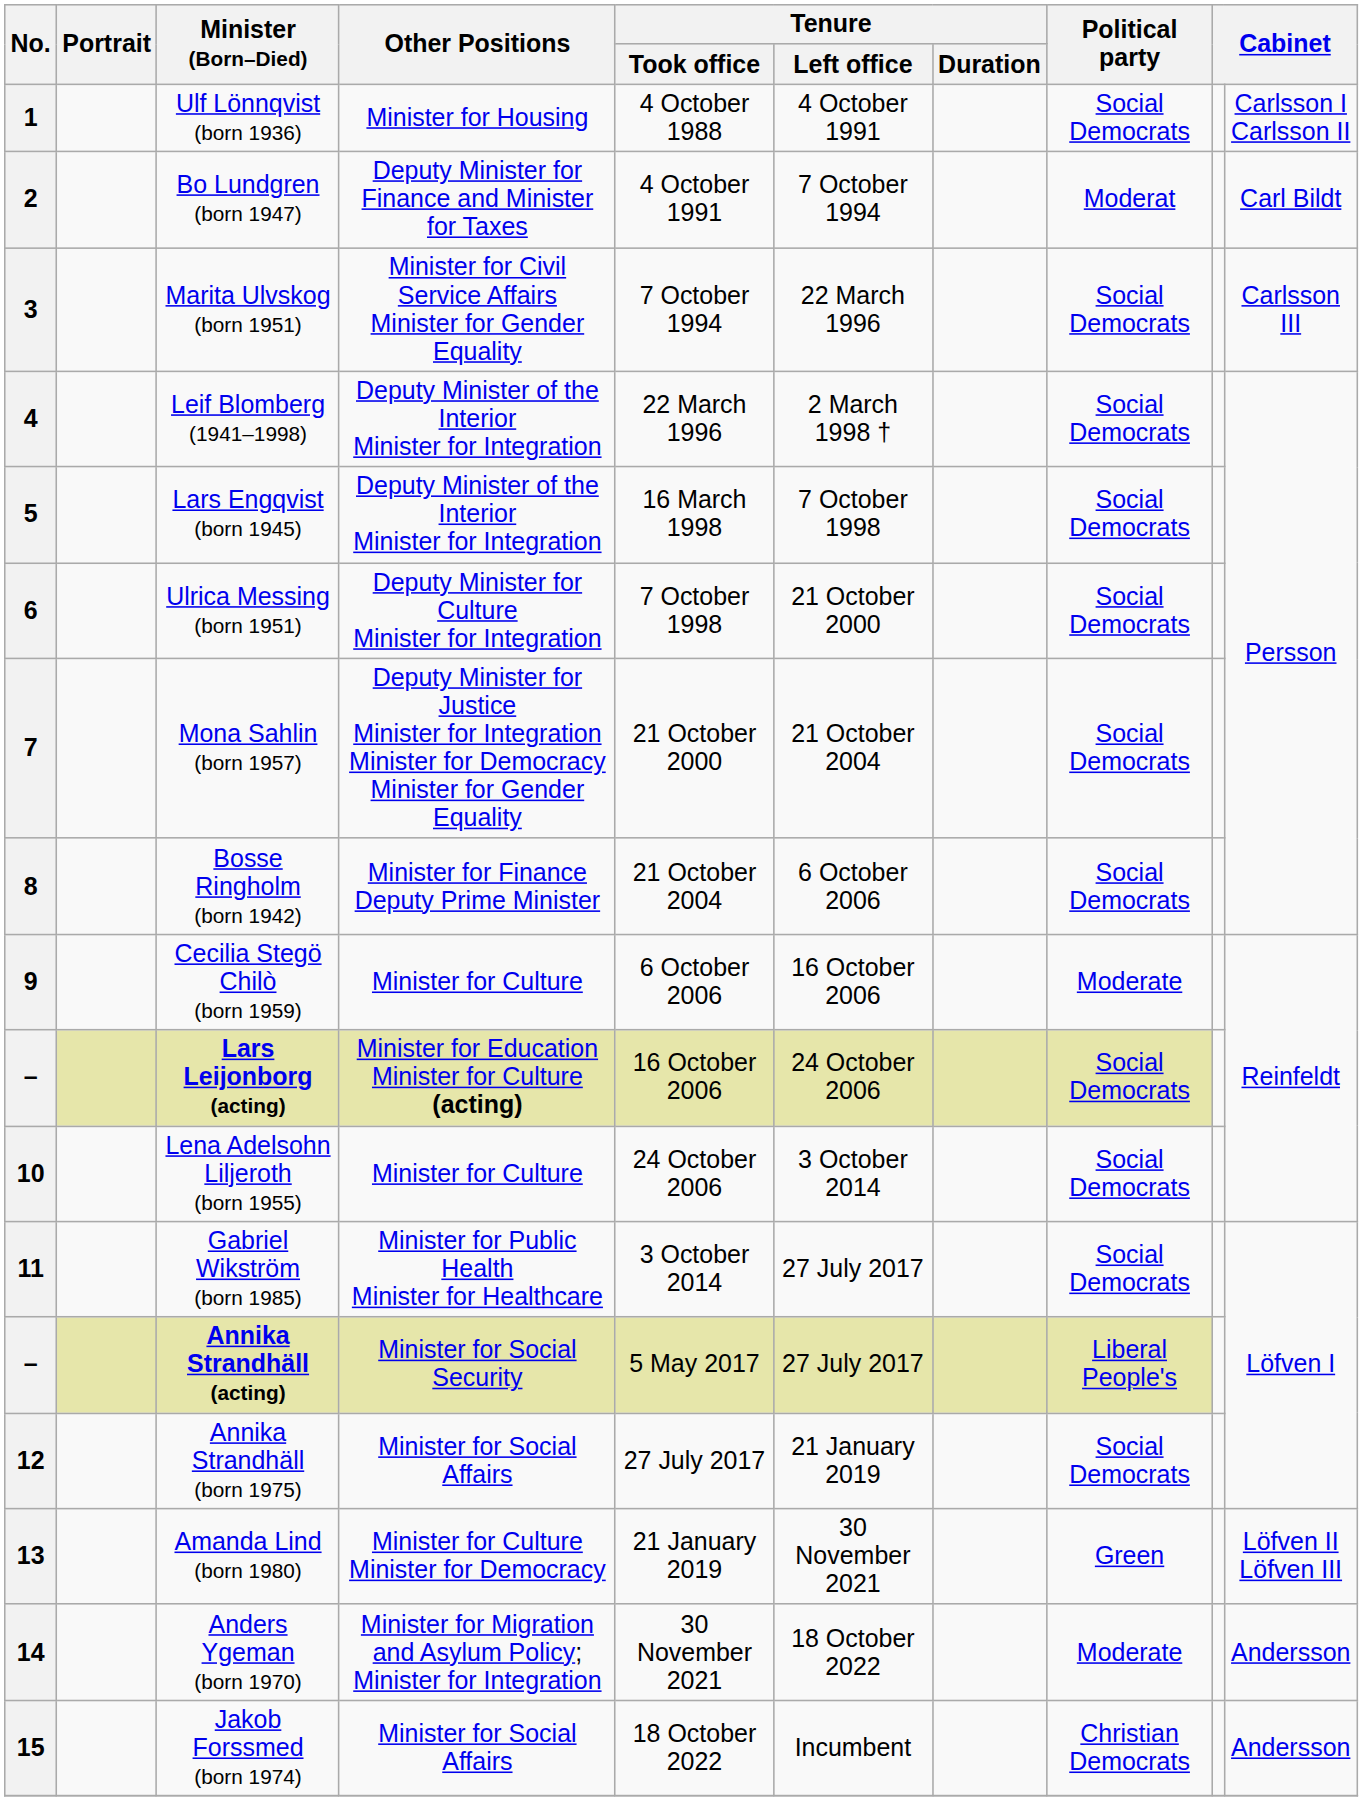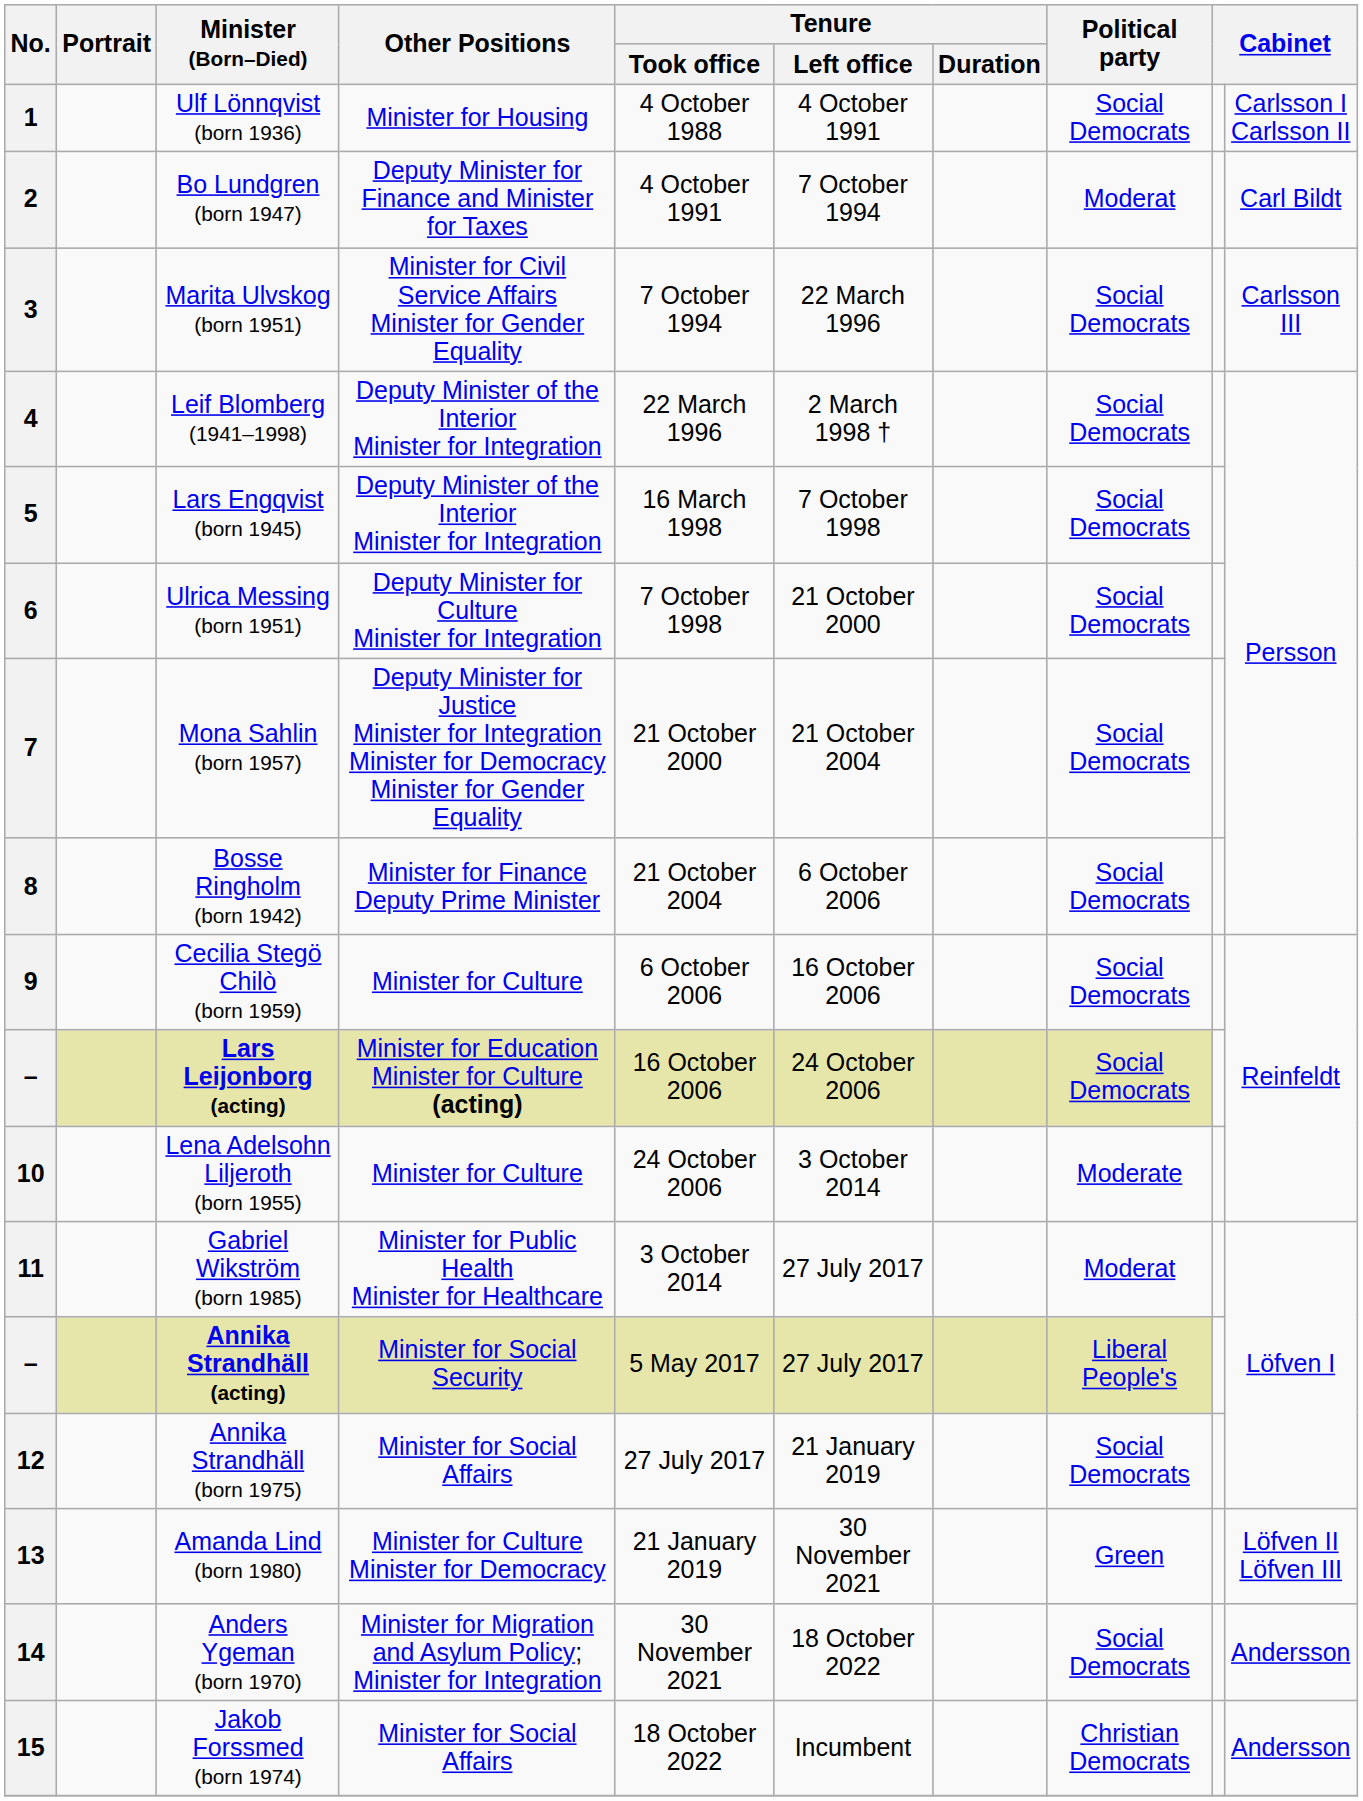(1130, 981) Moderate -> (1130, 981) Social Democrats
(1130, 1173) Social Democrats -> (1130, 1173) Moderate
(1130, 1268) Social Democrats -> (1130, 1268) Moderat
(1130, 1651) Moderate -> (1130, 1651) Social Democrats
